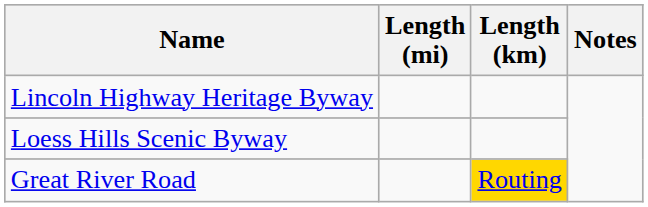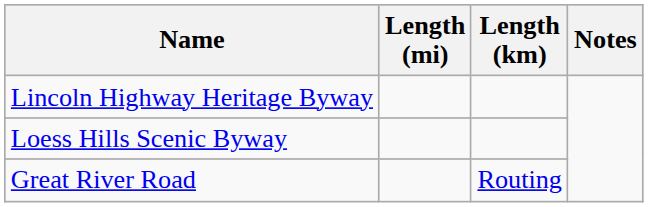(520, 179) gold background -> (520, 179) no background
